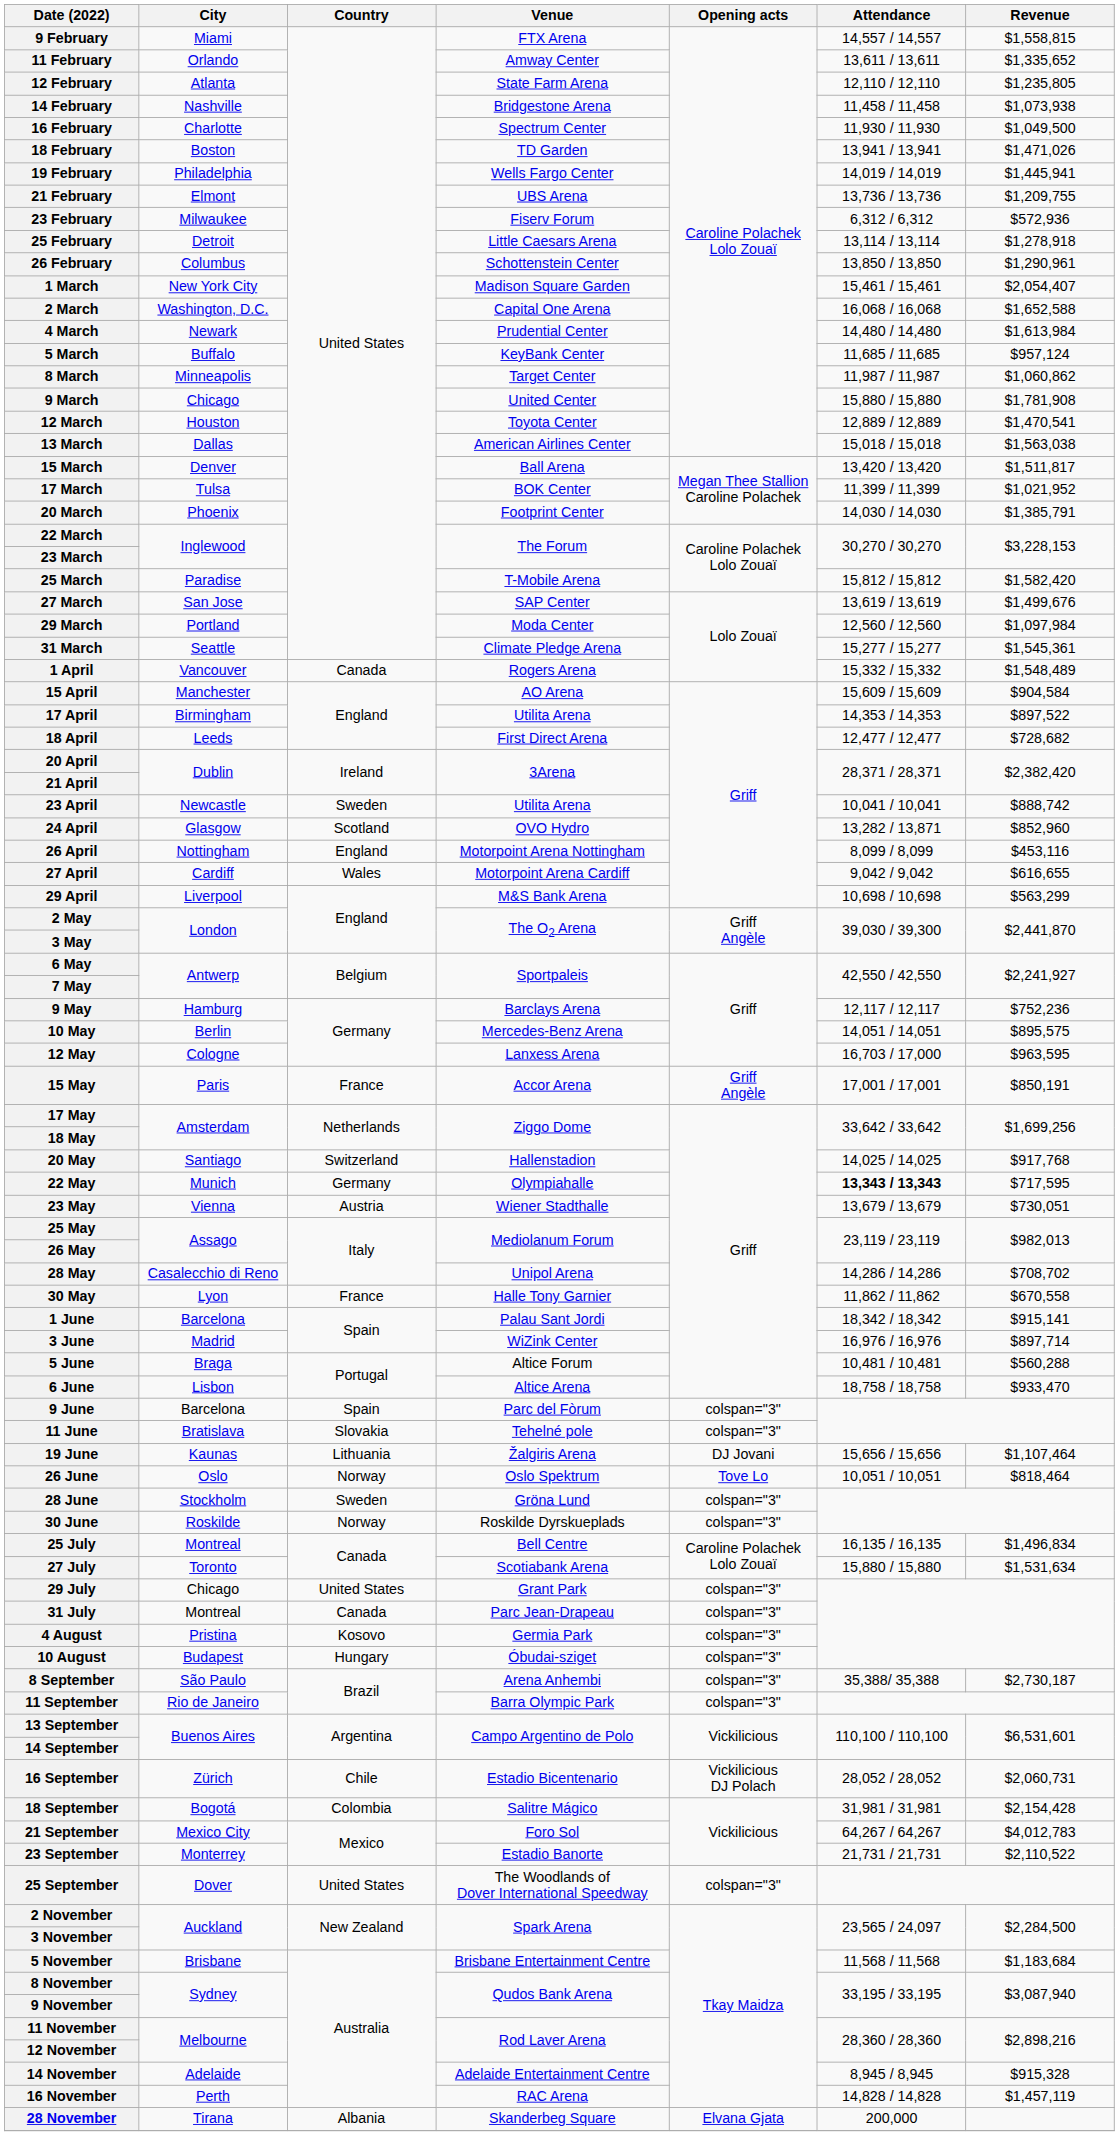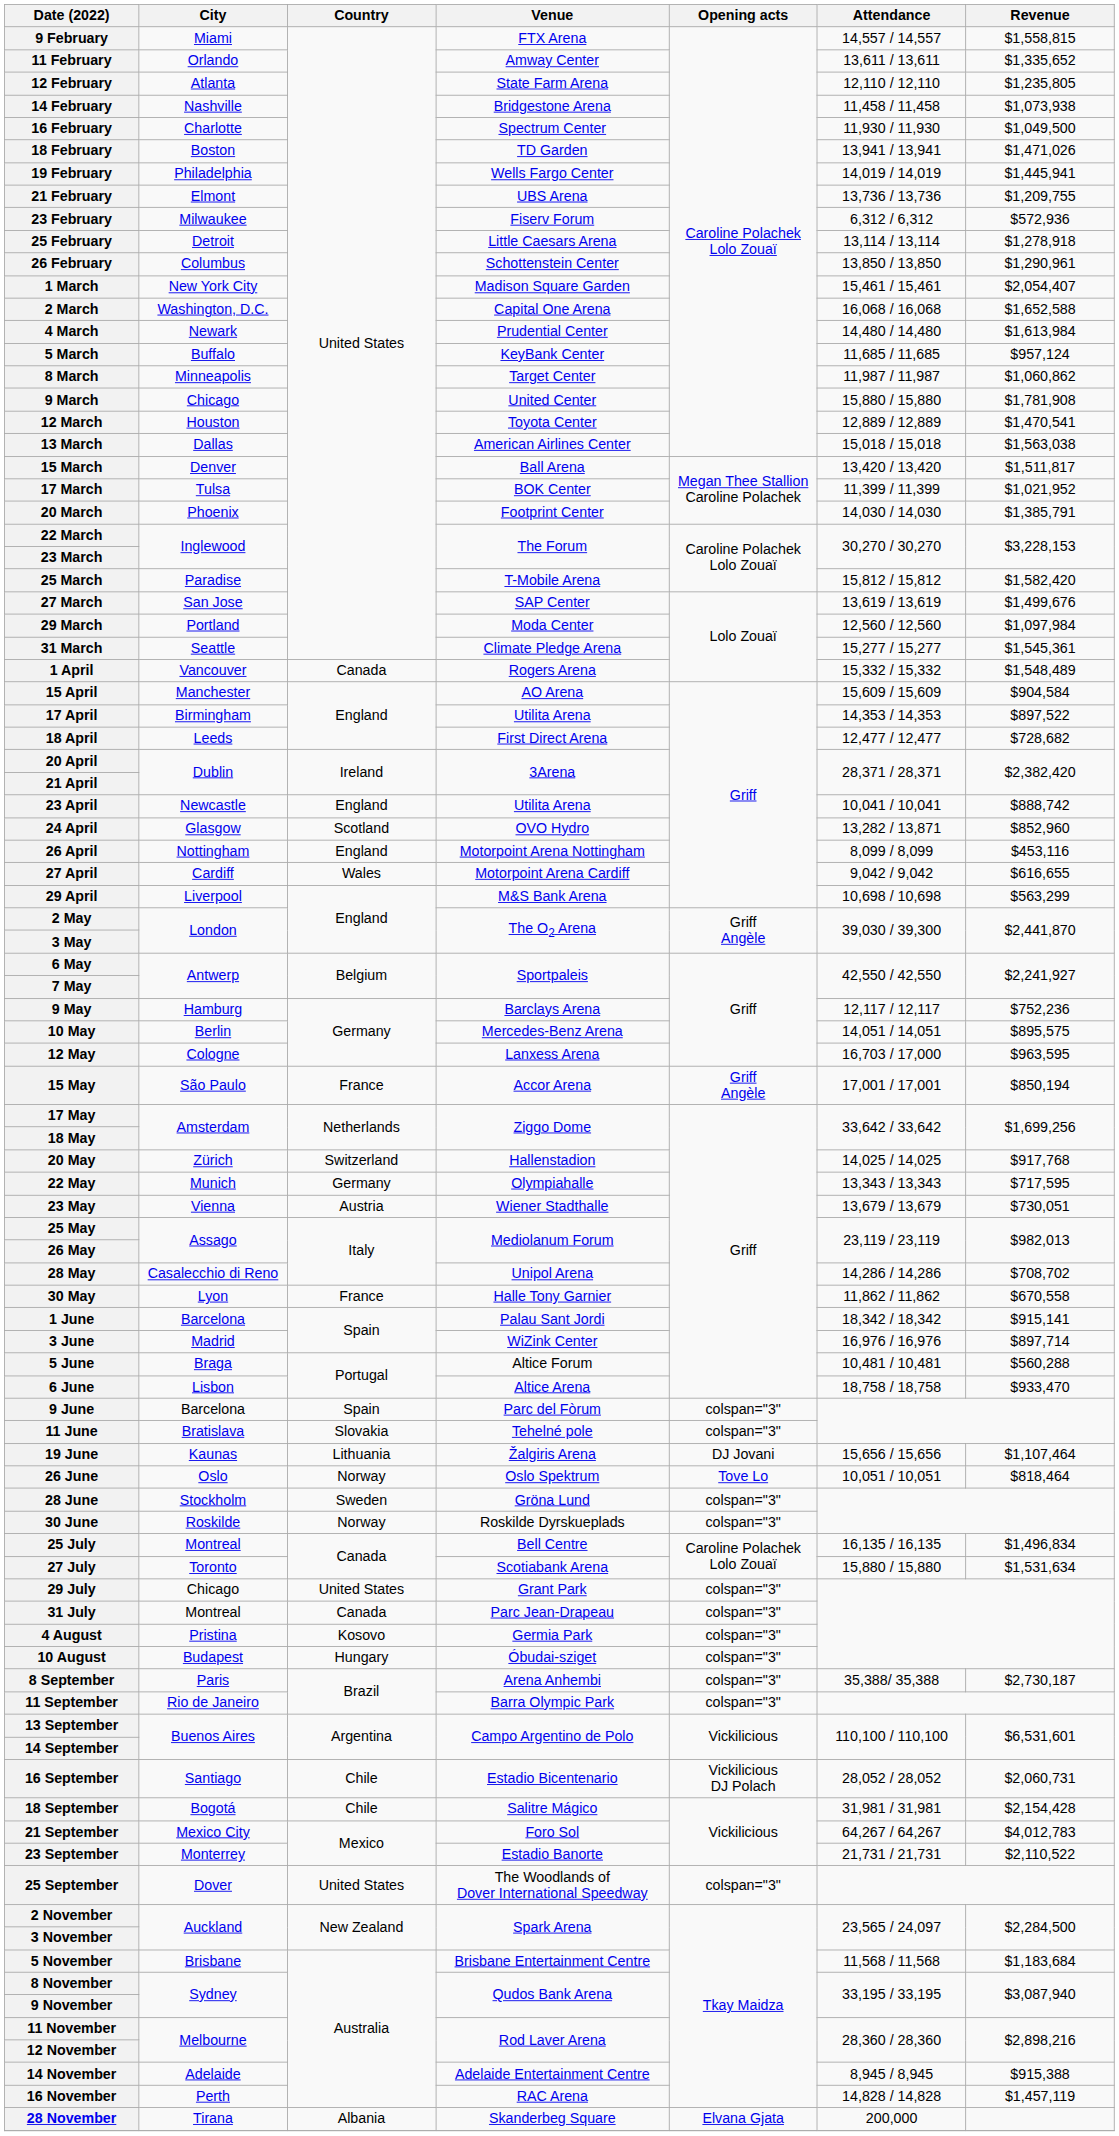(361, 806) Sweden -> (361, 806) England
(213, 1085) Paris -> (213, 1085) São Paulo
(1040, 1085) $850,191 -> (1040, 1085) $850,194
(213, 1160) Santiago -> (213, 1160) Zürich
(892, 1183) bold -> (892, 1183) normal
(213, 1680) São Paulo -> (213, 1680) Paris
(213, 1778) Zürich -> (213, 1778) Santiago
(361, 1809) Colombia -> (361, 1809) Chile
(1040, 2073) $915,328 -> (1040, 2073) $915,388
